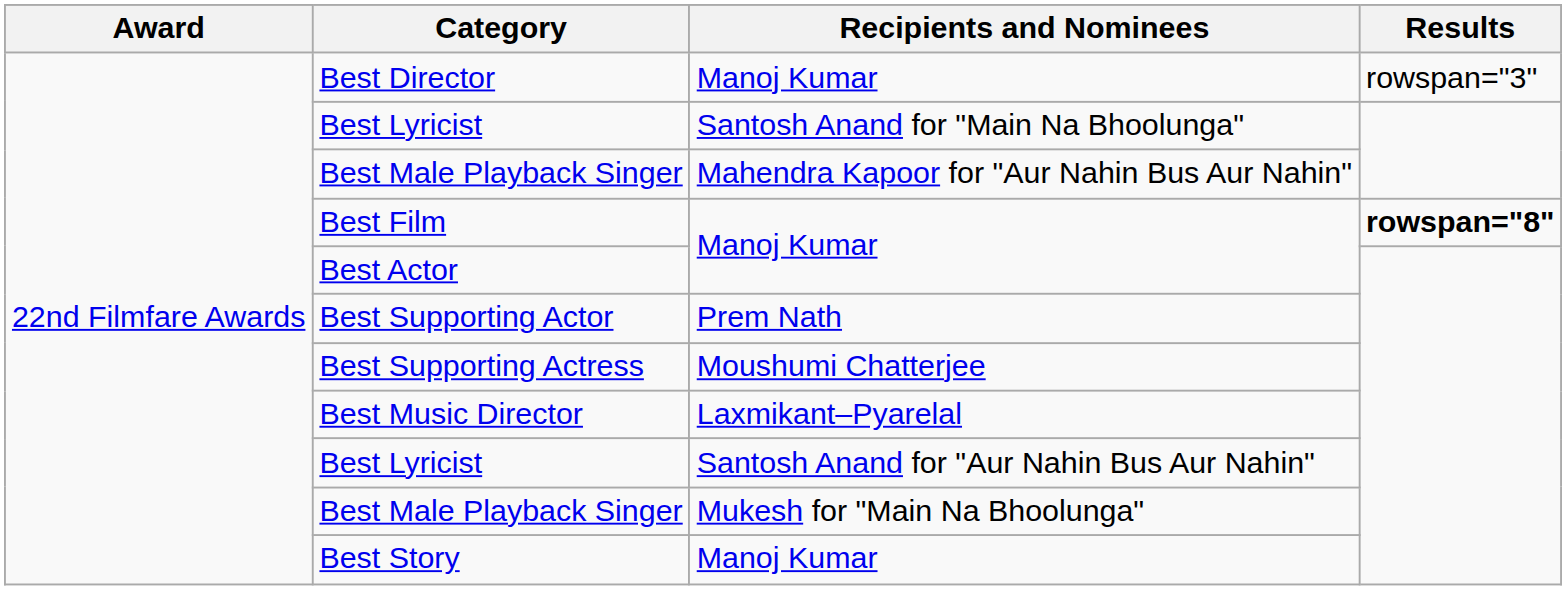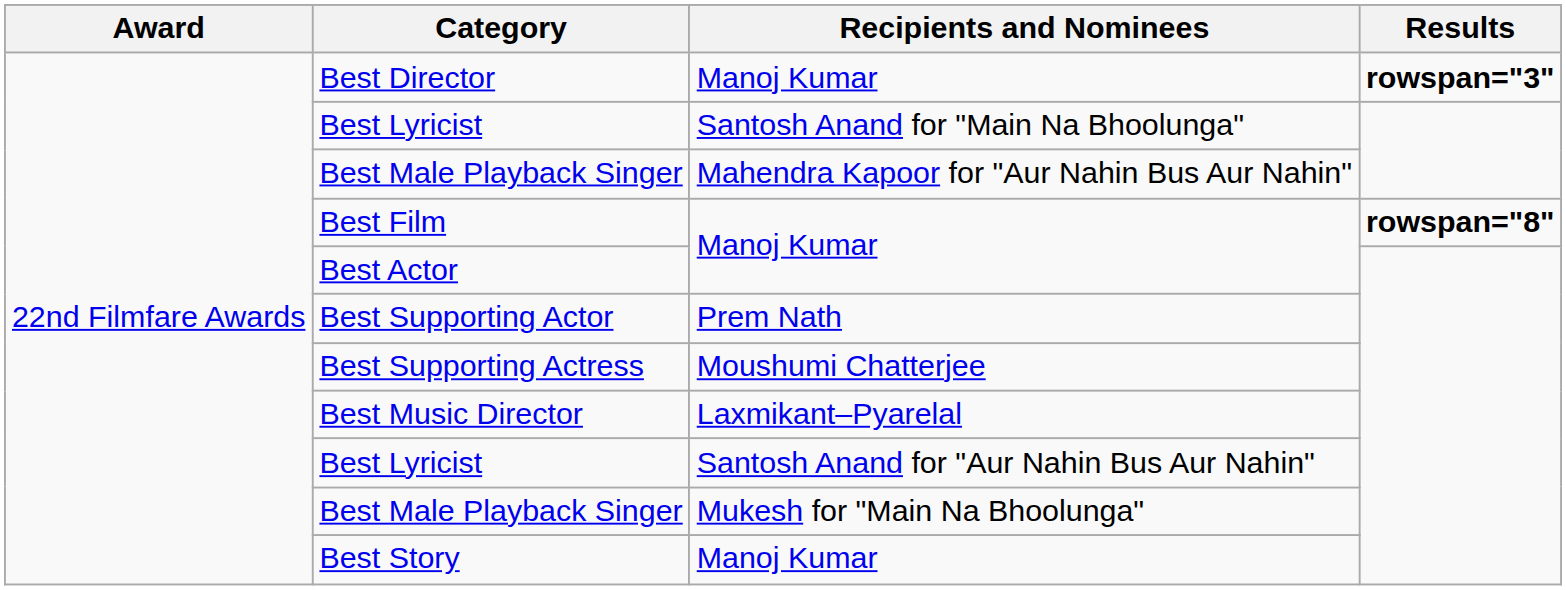(1452, 76) normal -> (1460, 76) bold
